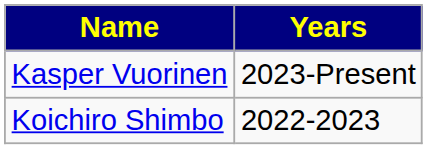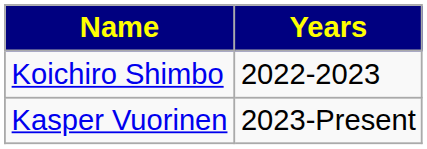rows swapped: (118, 119) <-> (120, 73)
